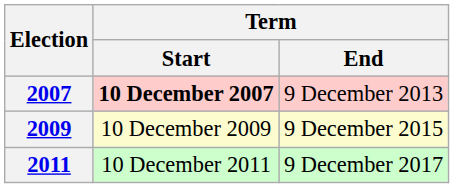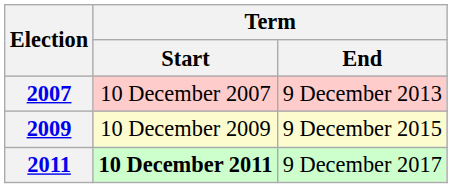(186, 93) bold -> (185, 93) normal
(186, 164) normal -> (185, 164) bold
